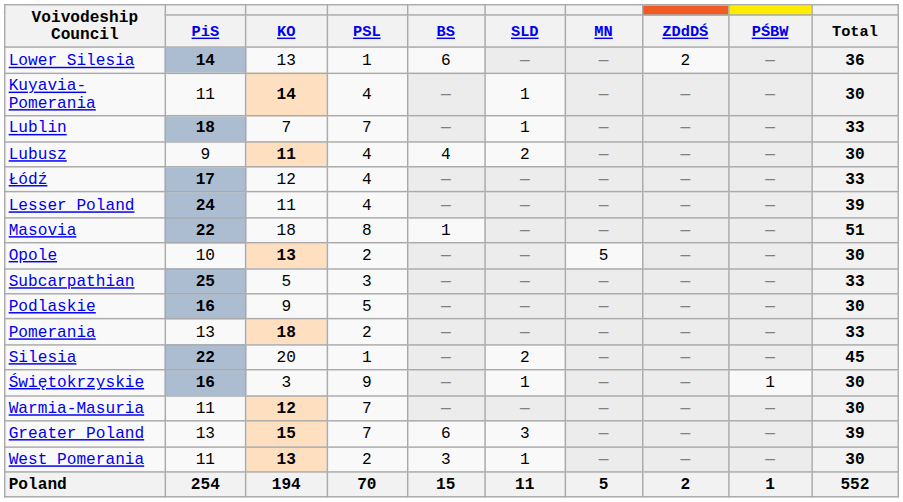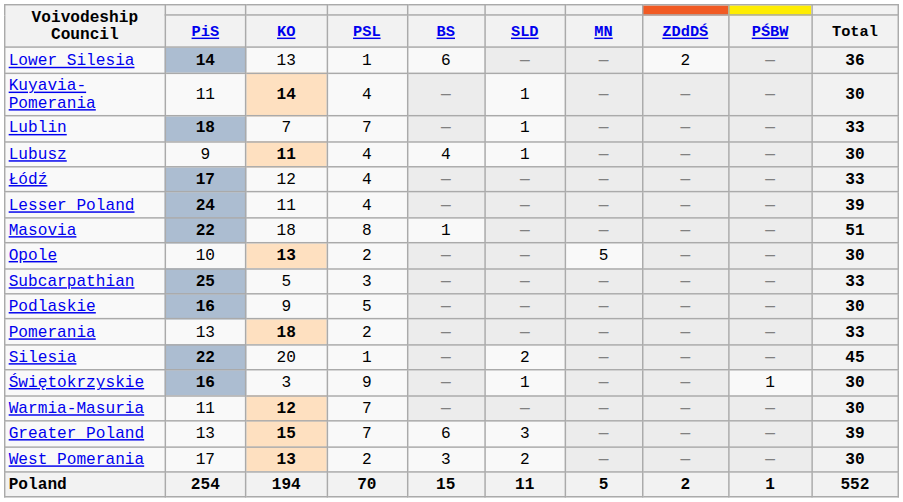(525, 154) 2 -> (525, 154) 1
(205, 459) 11 -> (205, 459) 17
(525, 459) 1 -> (525, 459) 2
